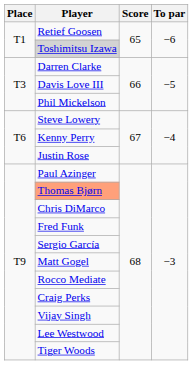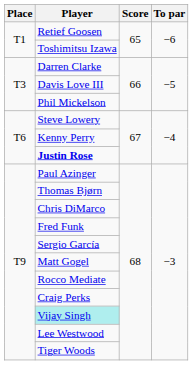(77, 48) lightgrey background -> (77, 48) no background
(63, 155) normal -> (65, 155) bold
(70, 191) lightsalmon background -> (70, 191) no background
(64, 315) no background -> (64, 315) paleturquoise background
